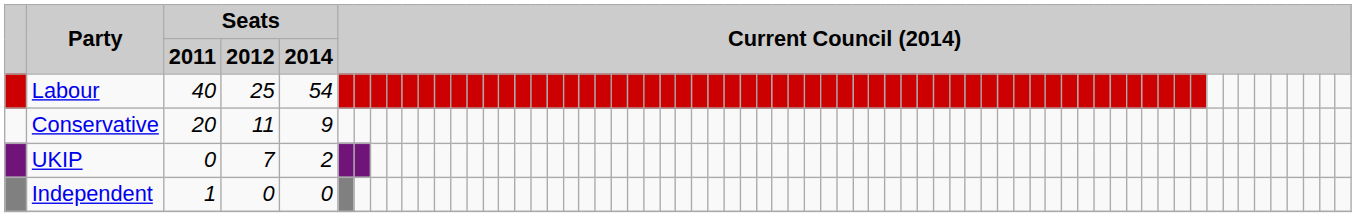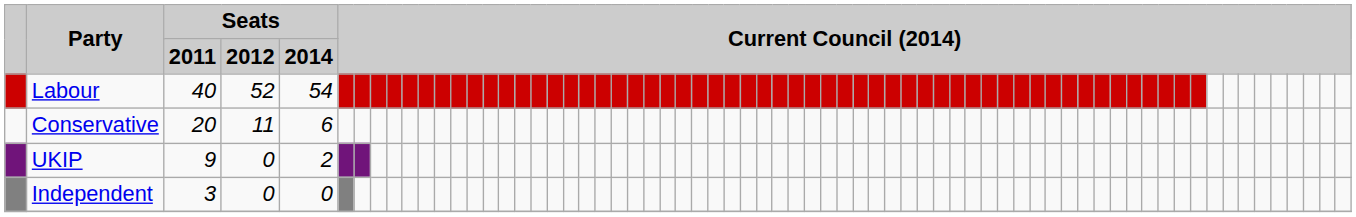(262, 90) 25 -> (262, 90) 52
(327, 125) 9 -> (327, 125) 6
(210, 159) 0 -> (210, 159) 9
(268, 159) 7 -> (268, 159) 0
(210, 194) 1 -> (210, 194) 3
